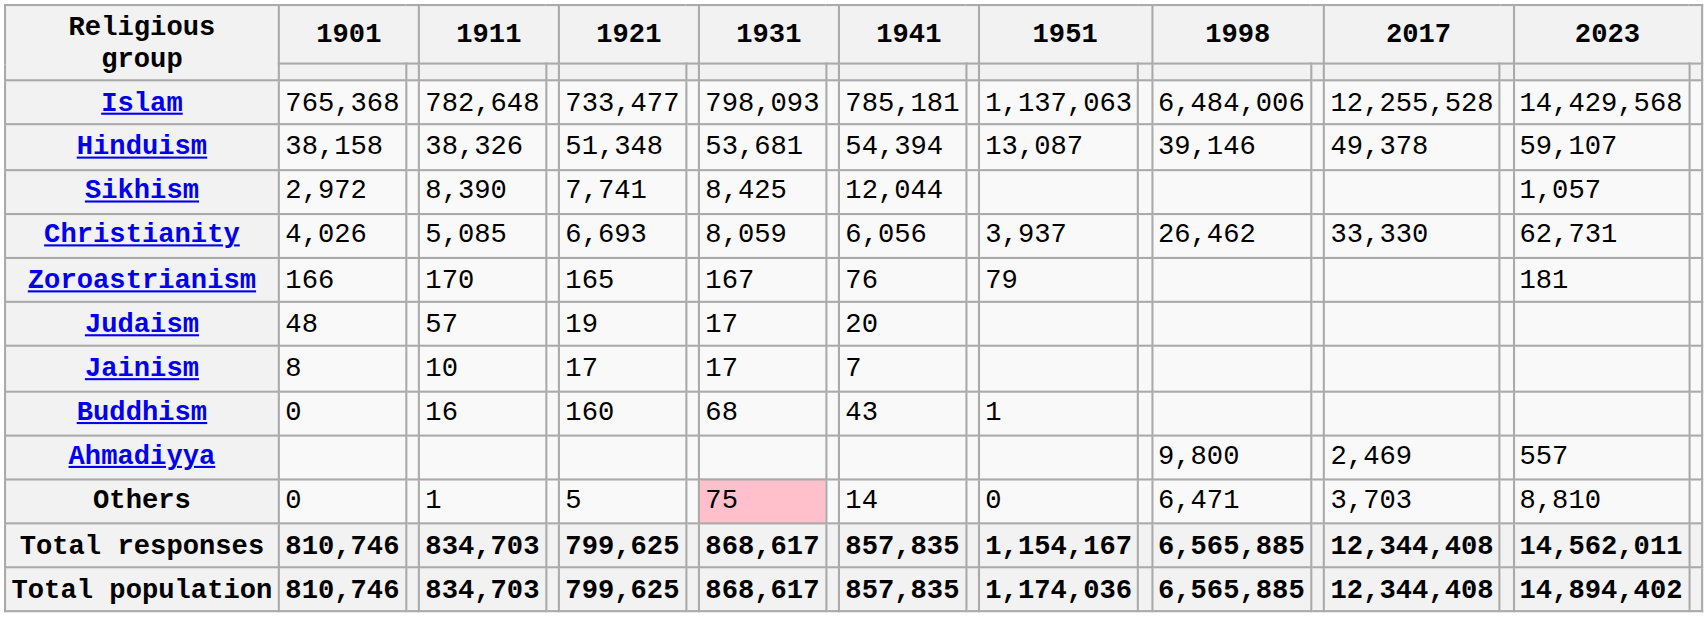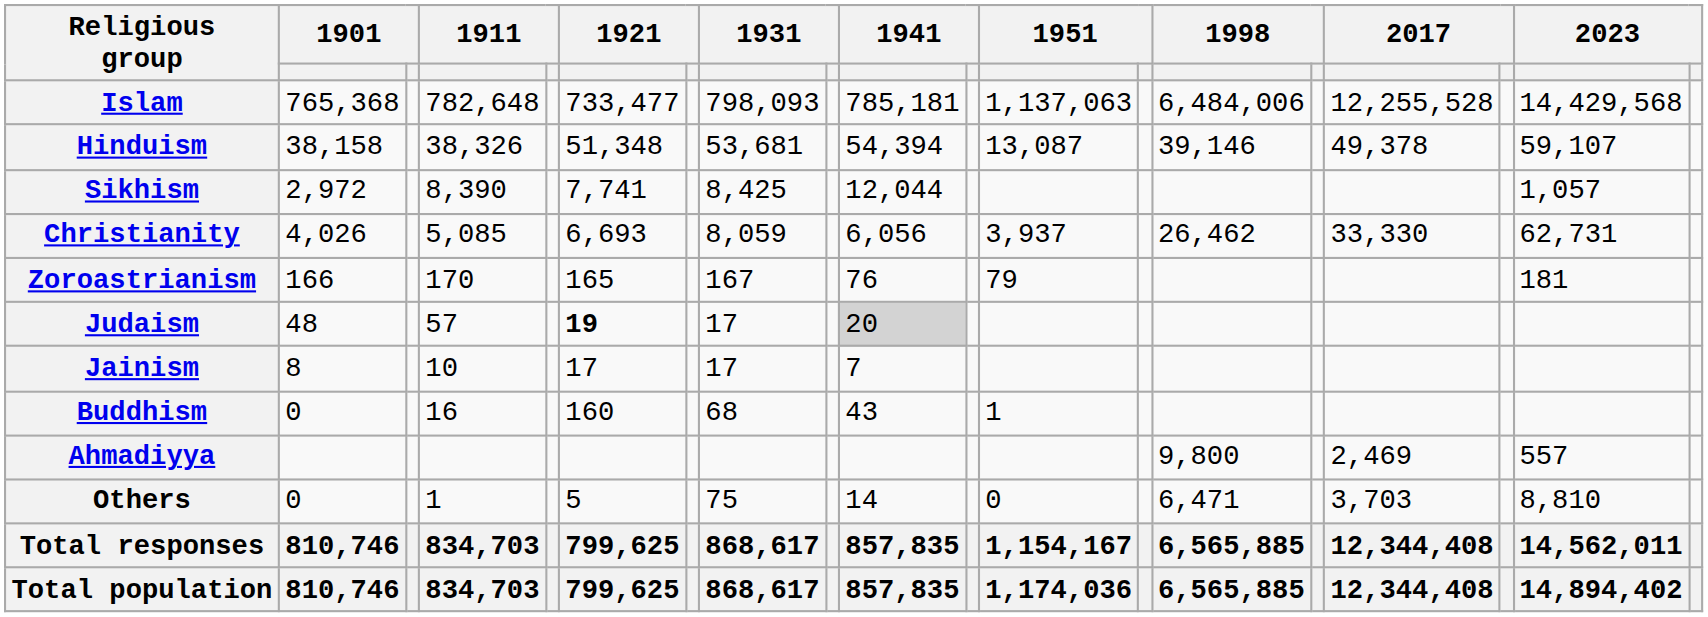(582, 324) normal -> (582, 324) bold
(862, 324) no background -> (862, 324) lightgrey background
(722, 501) pink background -> (722, 501) no background
